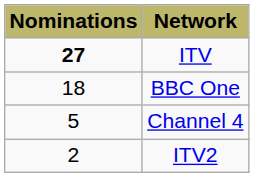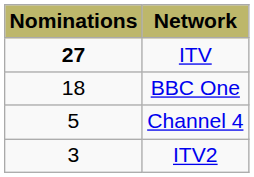(73, 155) 2 -> (73, 155) 3
